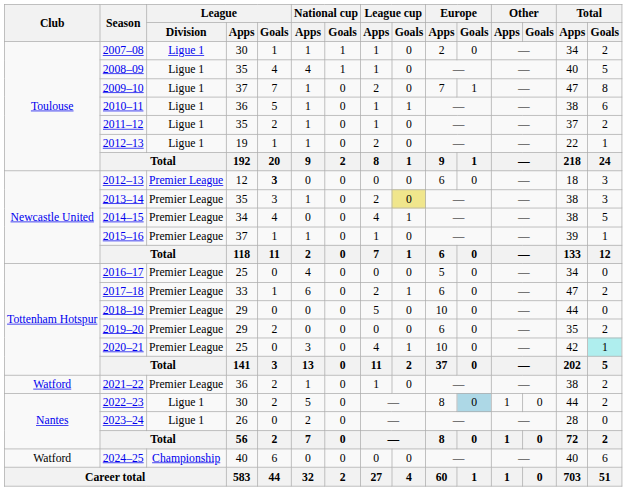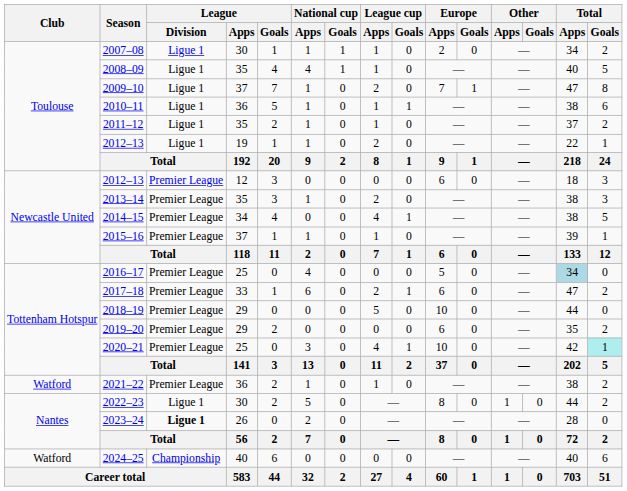(274, 180) bold -> (274, 180) normal
(409, 198) khaki background -> (409, 198) no background
(572, 273) no background -> (572, 273) lightblue background
(474, 402) lightblue background -> (474, 402) no background
(186, 421) normal -> (186, 421) bold
